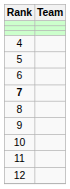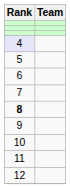(19, 43) no background -> (19, 43) lavender background
(19, 93) bold -> (19, 93) normal
(19, 109) normal -> (19, 109) bold
